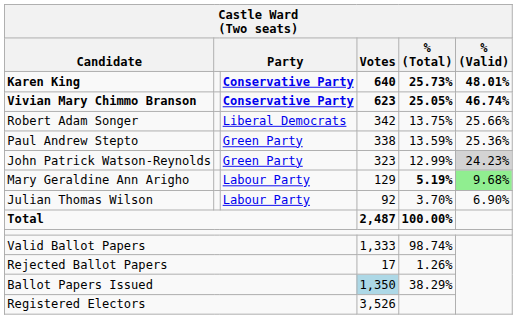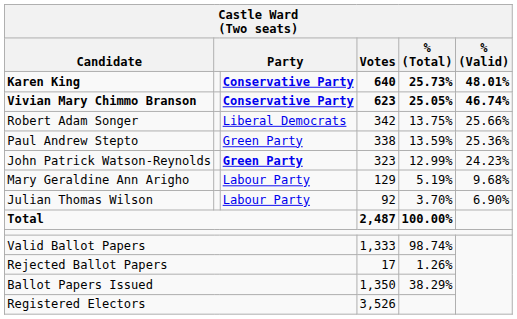(263, 160) normal -> (263, 160) bold
(487, 160) lightgrey background -> (487, 160) no background
(434, 180) bold -> (434, 180) normal
(491, 180) lightgreen background -> (491, 180) no background
(378, 284) lightblue background -> (378, 284) no background
